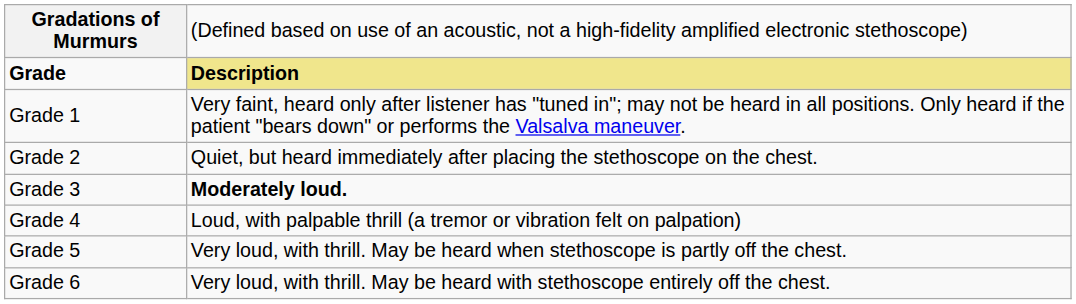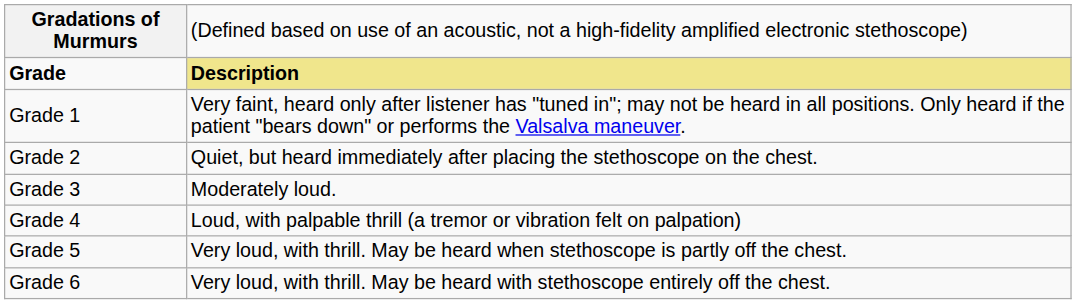(269, 189) bold -> (264, 189) normal
